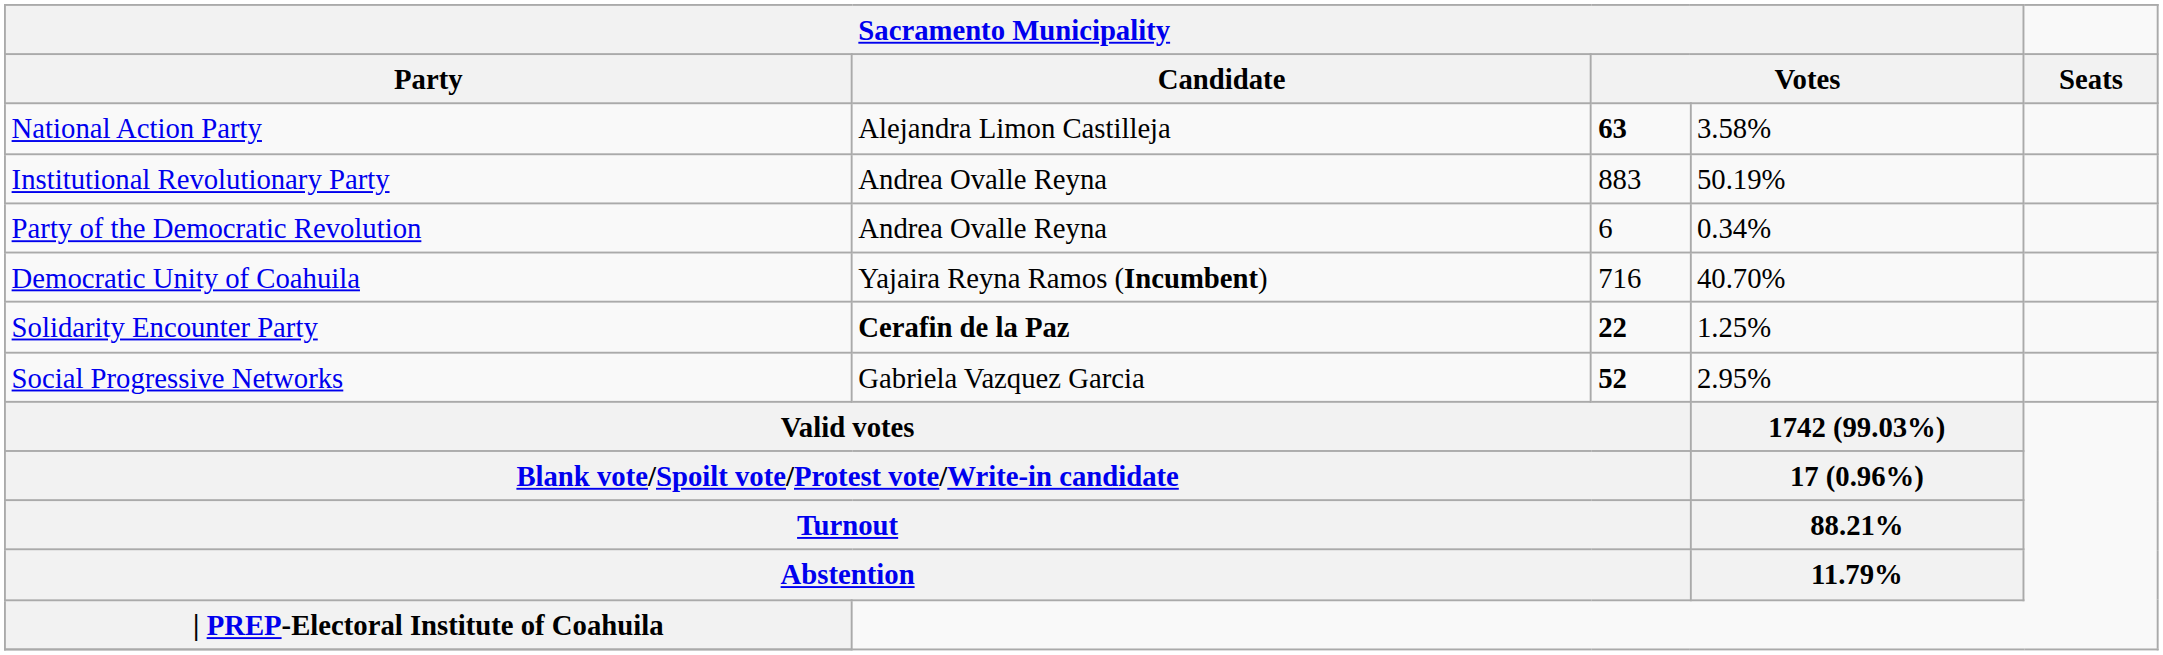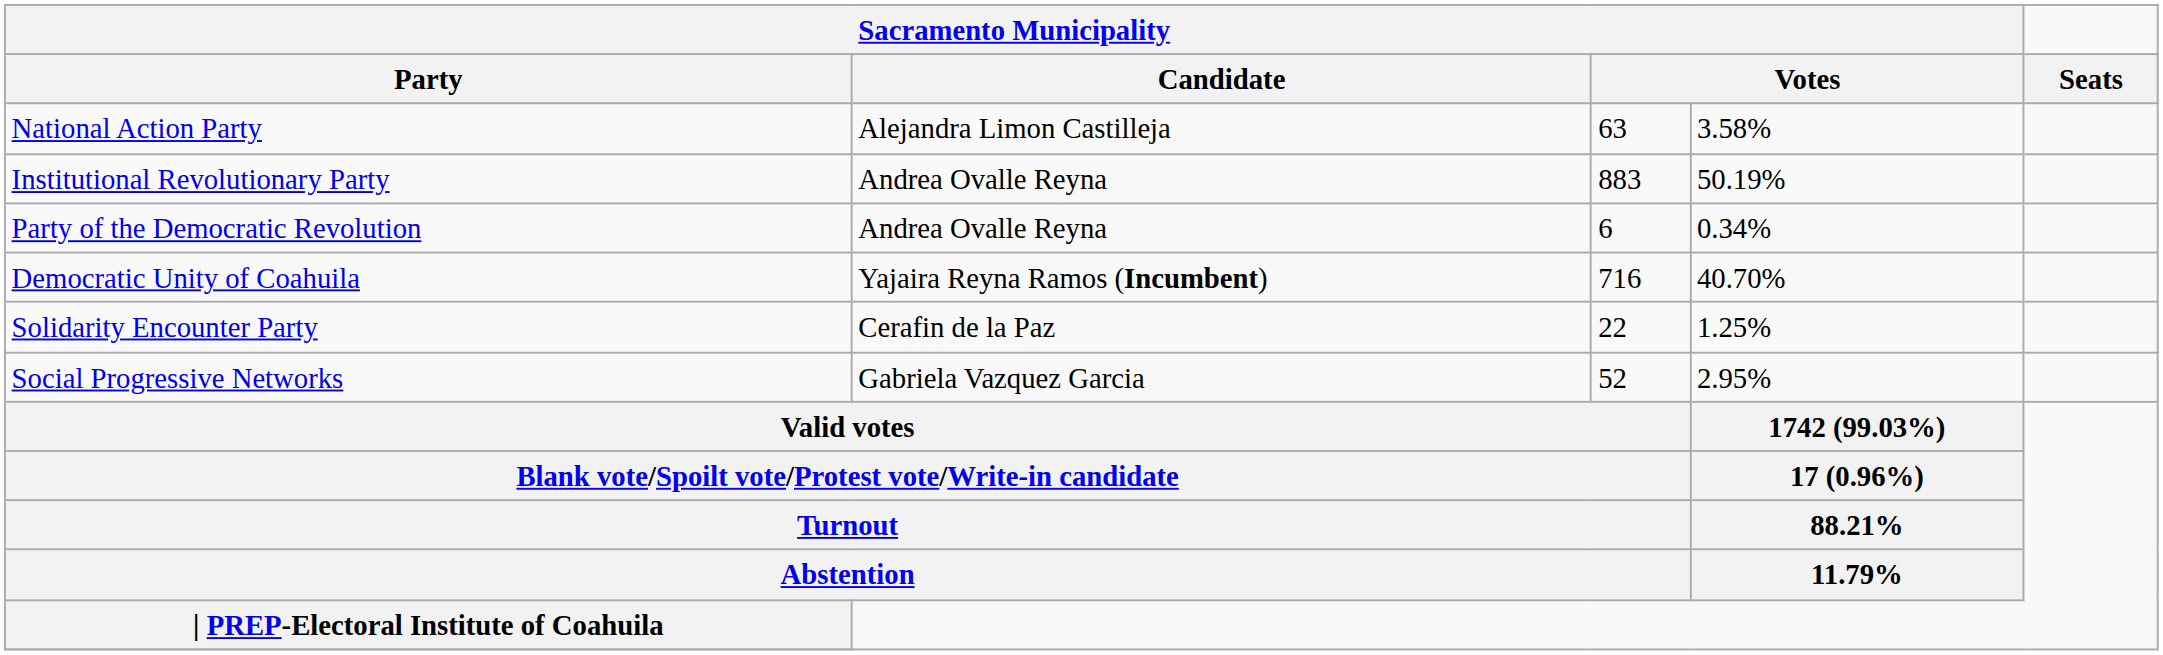(1613, 129) bold -> (1613, 129) normal
(964, 327) bold -> (957, 327) normal
(1613, 327) bold -> (1613, 327) normal
(1613, 377) bold -> (1613, 377) normal
